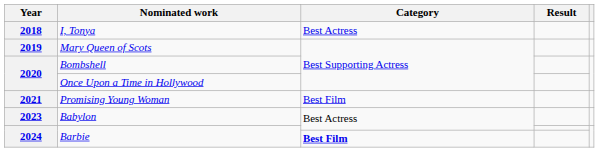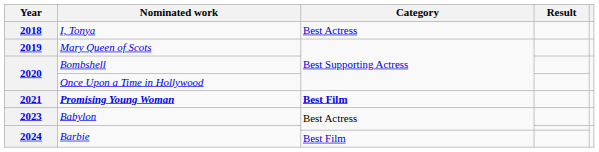(115, 99) normal -> (117, 99) bold
(324, 99) normal -> (325, 99) bold
(325, 138) bold -> (324, 138) normal
